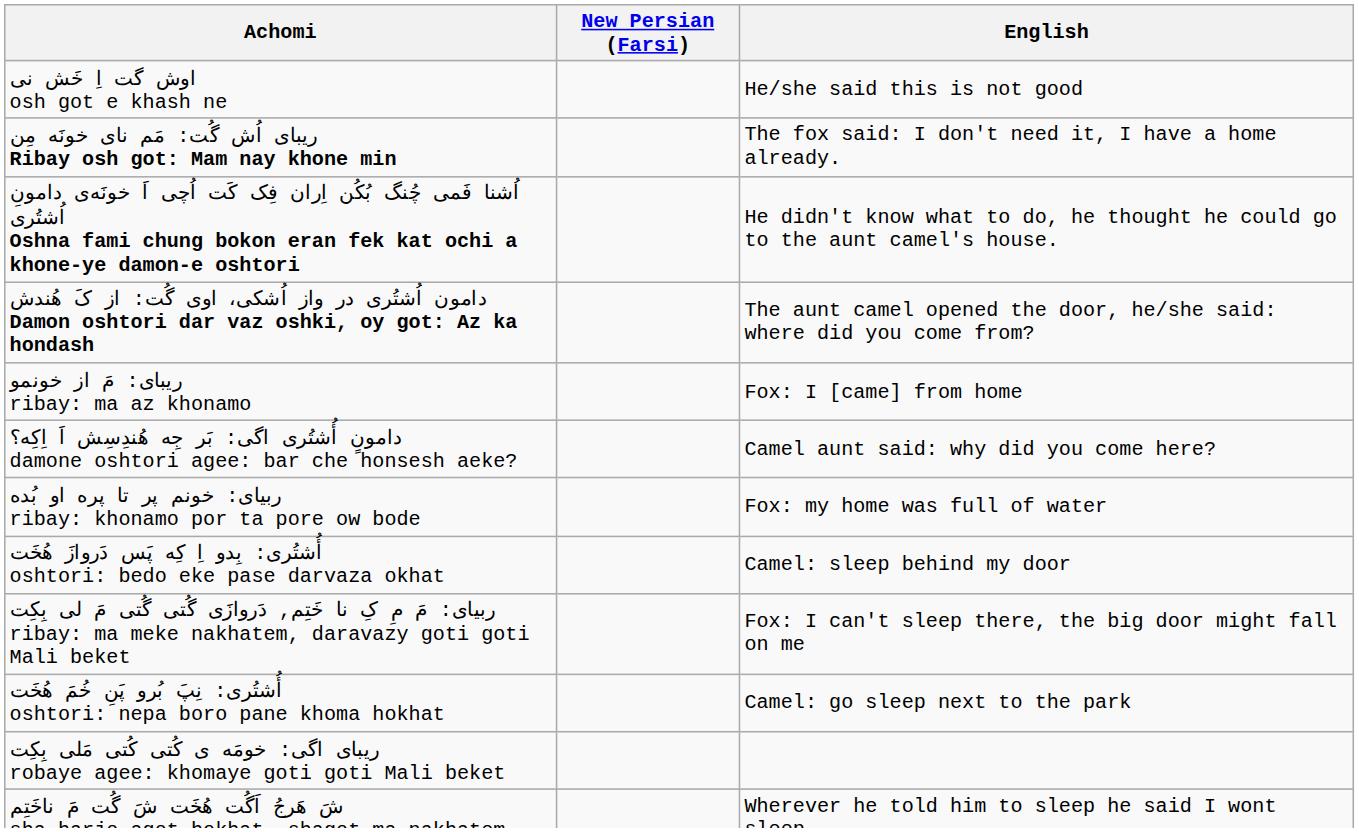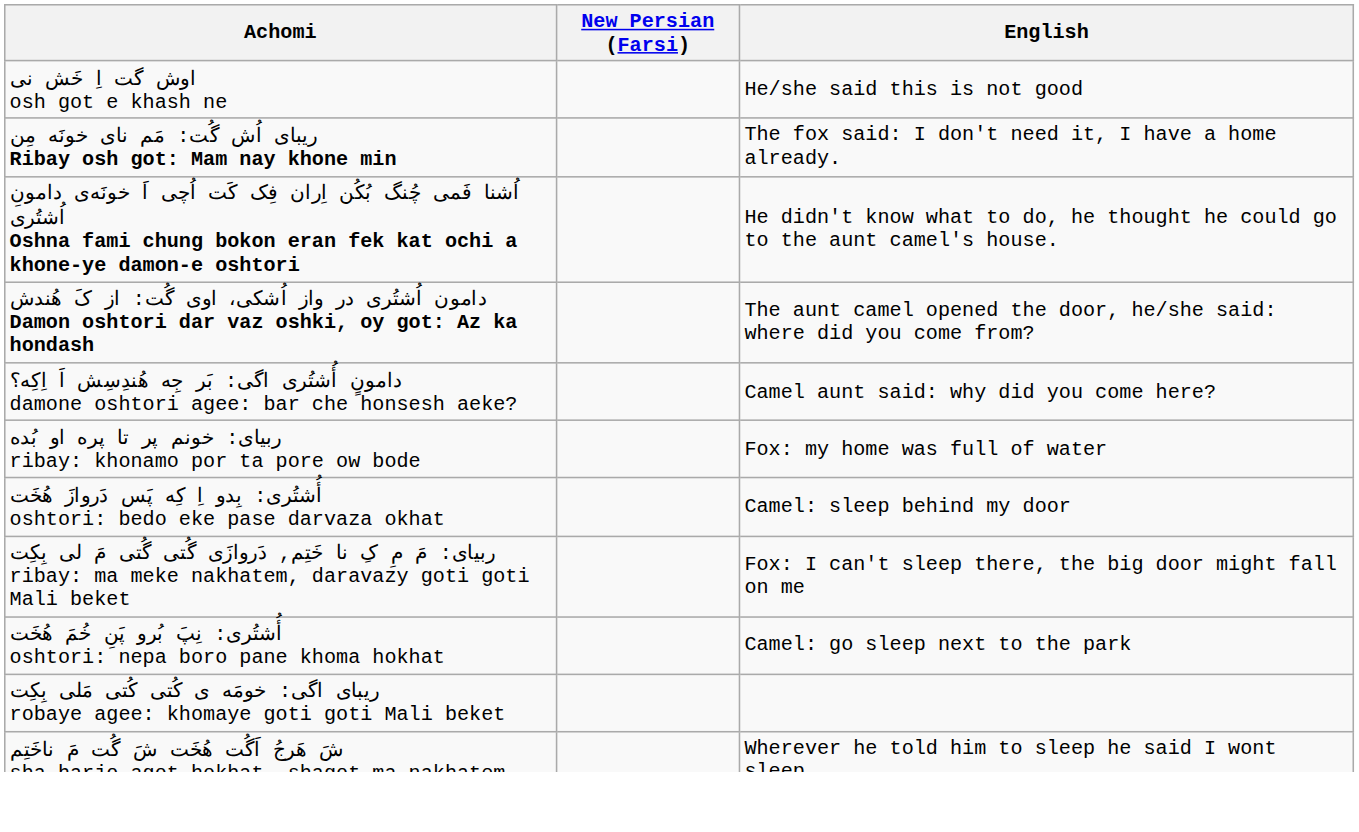- row: (130, 392)
